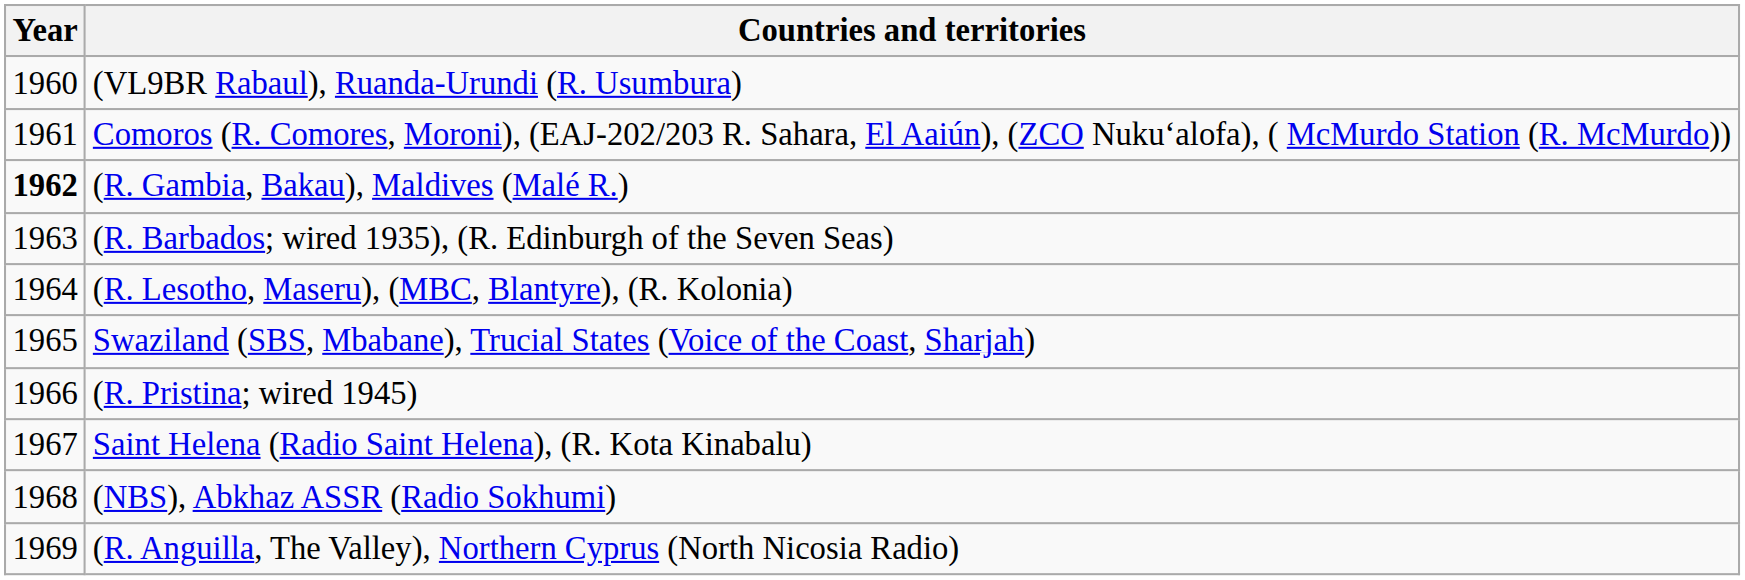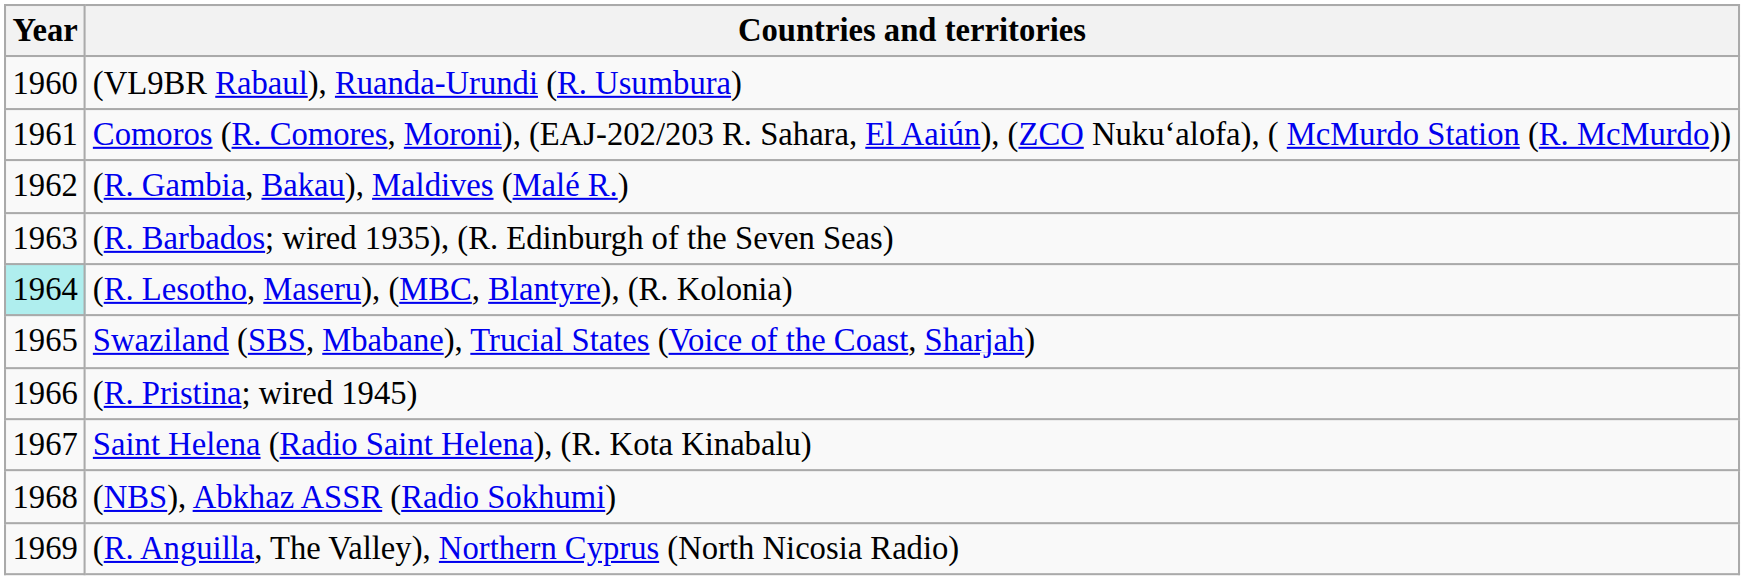(45, 185) bold -> (45, 185) normal
(45, 289) no background -> (45, 289) paleturquoise background
